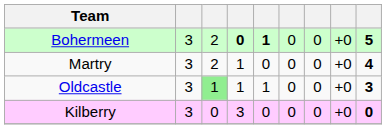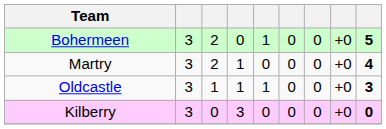(240, 40) bold -> (240, 40) normal
(266, 40) bold -> (266, 40) normal
(215, 87) lightgreen background -> (215, 87) no background
